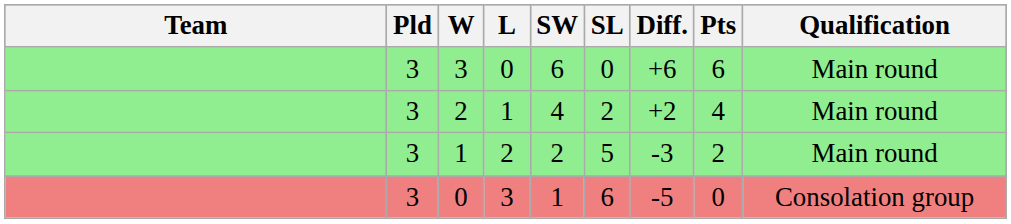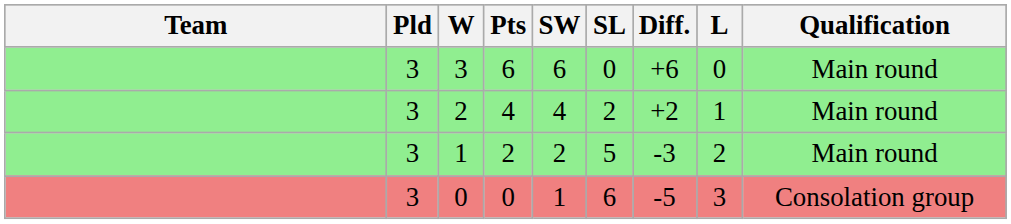columns swapped: (507, 25) <-> (718, 25)
